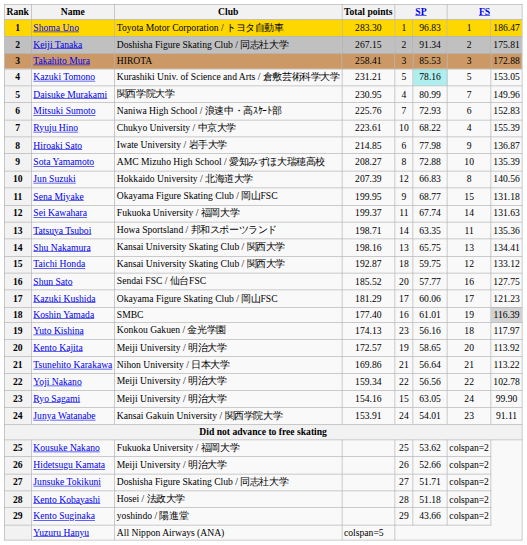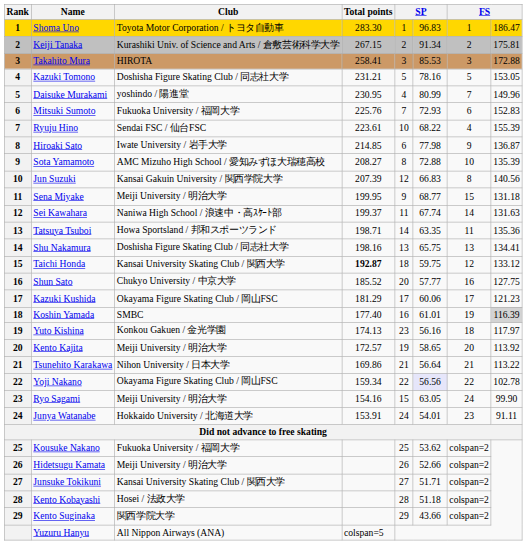(203, 44) Doshisha Figure Skating Club / 同志社大学 -> (228, 44) Kurashiki Univ. of Science and Arts / 倉敷芸術科学大学
(228, 77) Kurashiki Univ. of Science and Arts / 倉敷芸術科学大学 -> (203, 77) Doshisha Figure Skating Club / 同志社大学
(430, 77) paleturquoise background -> (430, 77) no background
(146, 94) 関西学院大学 -> (153, 94) yoshindo / 陽進堂
(199, 111) Naniwa High School / 浪速中・高ｽｹｰﾄ部 -> (178, 111) Fukuoka University / 福岡大学
(176, 128) Chukyo University / 中京大学 -> (161, 128) Sendai FSC / 仙台FSC
(185, 179) Hokkaido University / 北海道大学 -> (199, 179) Kansai Gakuin University / 関西学院大学
(197, 196) Okayama Figure Skating Club / 岡山FSC -> (172, 196) Meiji University / 明治大学
(178, 213) Fukuoka University / 福岡大学 -> (199, 213) Naniwa High School / 浪速中・高ｽｹｰﾄ部
(201, 247) Kansai University Skating Club / 関西大学 -> (203, 247) Doshisha Figure Skating Club / 同志社大学
(368, 264) normal -> (368, 264) bold
(161, 281) Sendai FSC / 仙台FSC -> (176, 281) Chukyo University / 中京大学
(172, 381) Meiji University / 明治大学 -> (197, 381) Okayama Figure Skating Club / 岡山FSC
(430, 382) no background -> (430, 382) lavender background
(199, 415) Kansai Gakuin University / 関西学院大学 -> (185, 415) Hokkaido University / 北海道大学
(203, 482) Doshisha Figure Skating Club / 同志社大学 -> (201, 482) Kansai University Skating Club / 関西大学
(153, 516) yoshindo / 陽進堂 -> (146, 516) 関西学院大学
